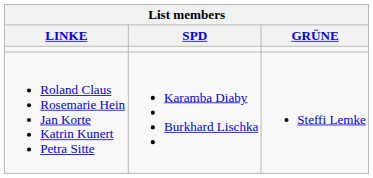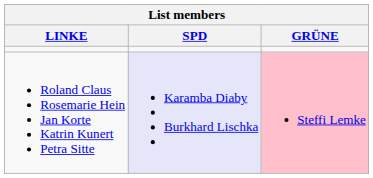(195, 120) no background -> (195, 120) lavender background
(315, 120) no background -> (315, 120) pink background
